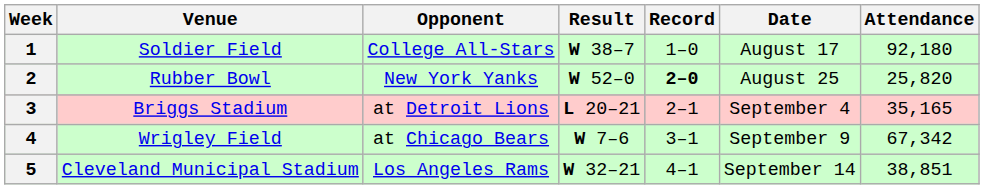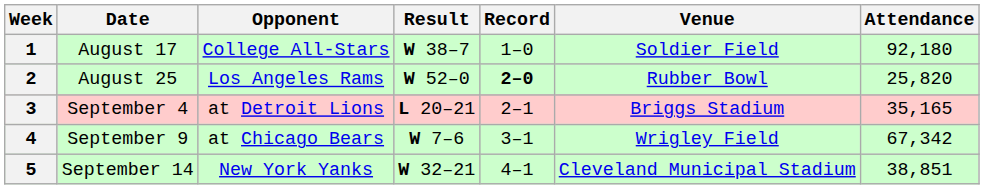columns swapped: (790, 20) <-> (210, 20)
(461, 79) New York Yanks -> (296, 79) Los Angeles Rams
(461, 169) Los Angeles Rams -> (296, 169) New York Yanks
